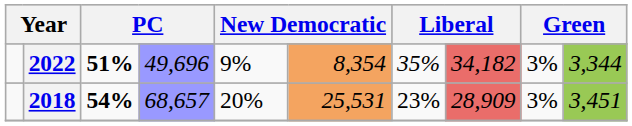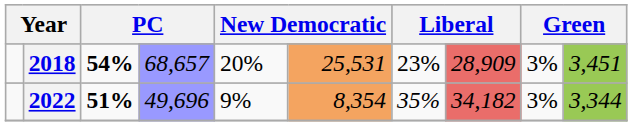rows swapped: (52, 62) <-> (52, 101)
